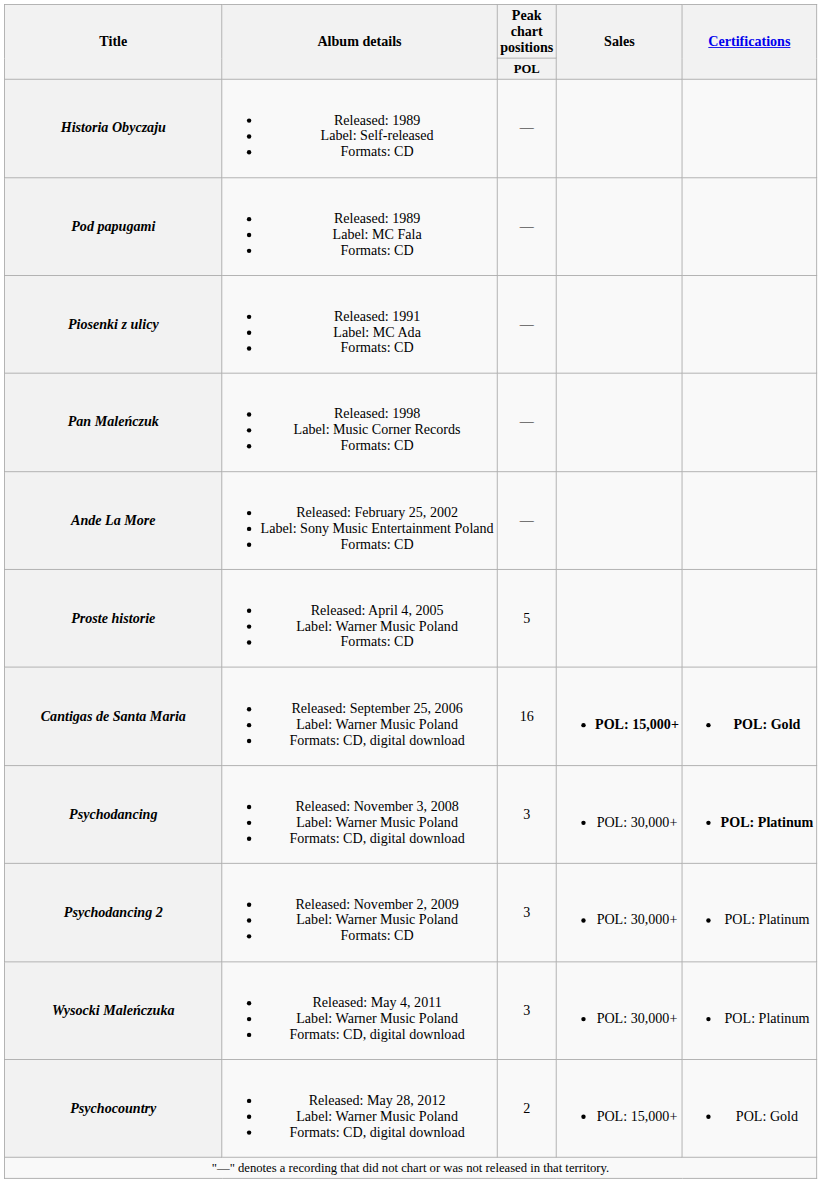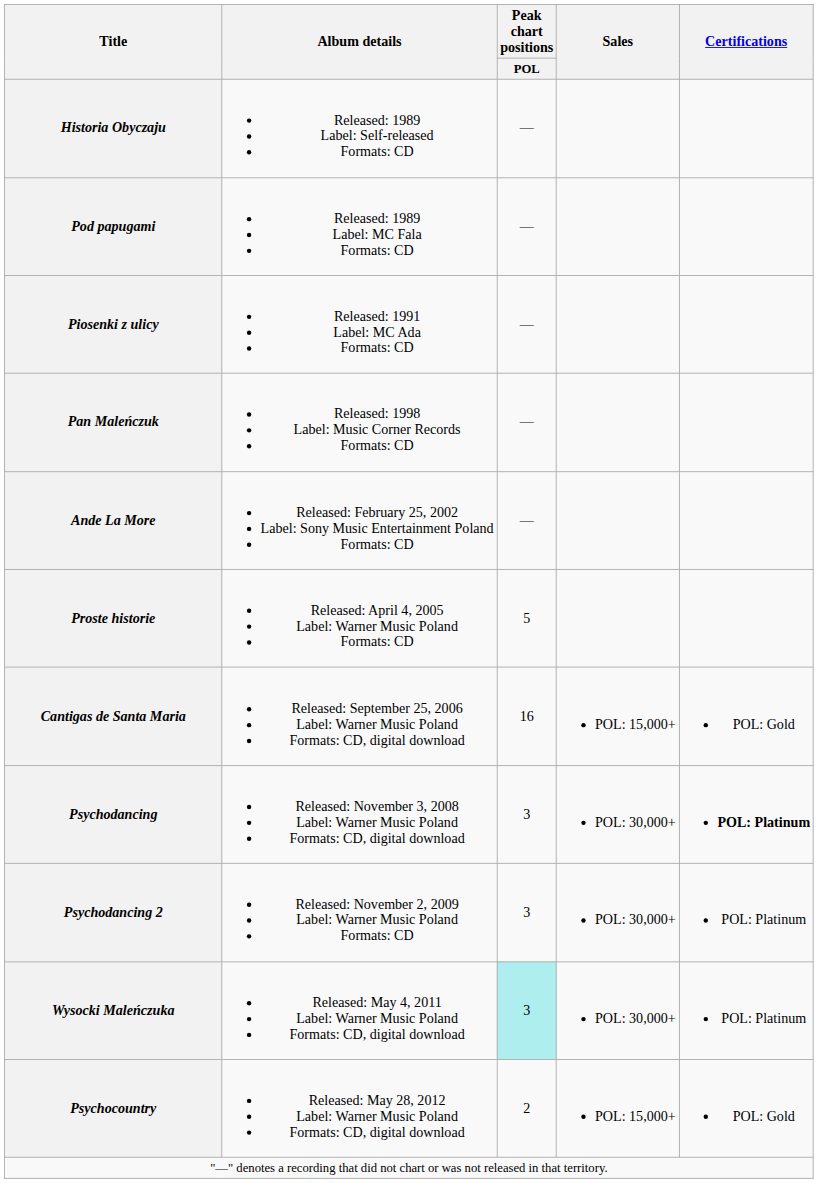(619, 724) bold -> (618, 724) normal
(749, 724) bold -> (746, 724) normal
(527, 1010) no background -> (527, 1010) paleturquoise background
